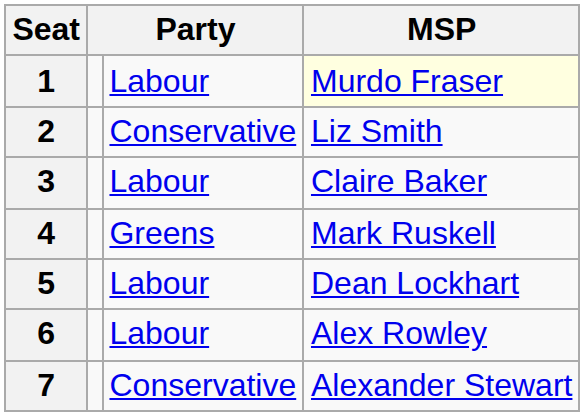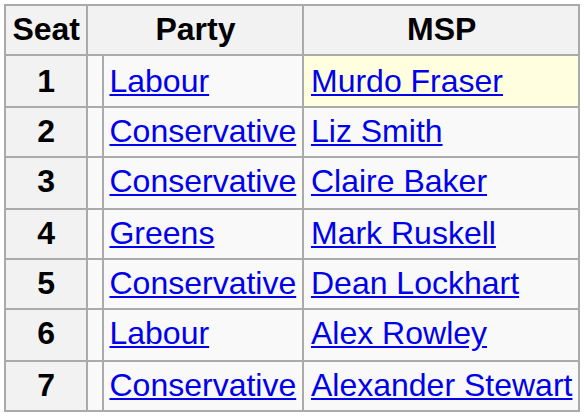(159, 182) Labour -> (203, 182) Conservative
(159, 283) Labour -> (203, 283) Conservative
